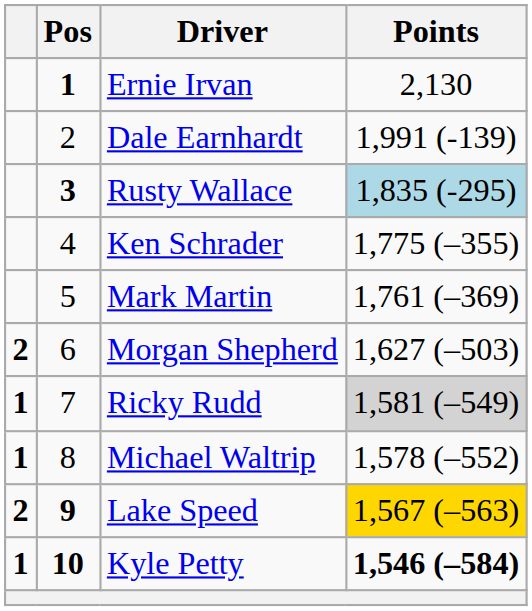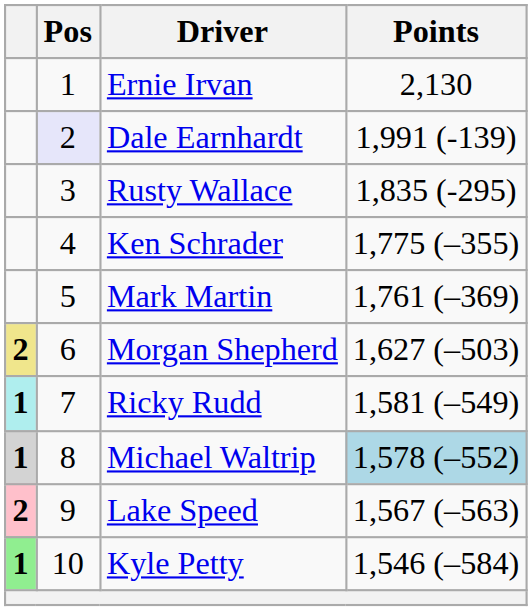(68, 84) bold -> (68, 84) normal
(68, 137) no background -> (68, 137) lavender background
(68, 190) bold -> (68, 190) normal
(436, 190) lightblue background -> (436, 190) no background
(21, 350) no background -> (21, 350) khaki background
(21, 403) no background -> (21, 403) paleturquoise background
(436, 403) lightgrey background -> (436, 403) no background
(21, 456) no background -> (21, 456) lightgrey background
(436, 456) no background -> (436, 456) lightblue background
(21, 509) no background -> (21, 509) pink background
(68, 509) bold -> (68, 509) normal
(436, 509) gold background -> (436, 509) no background
(21, 562) no background -> (21, 562) lightgreen background
(68, 562) bold -> (68, 562) normal
(436, 562) bold -> (436, 562) normal
